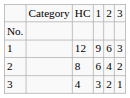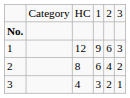(15, 31) normal -> (15, 31) bold
